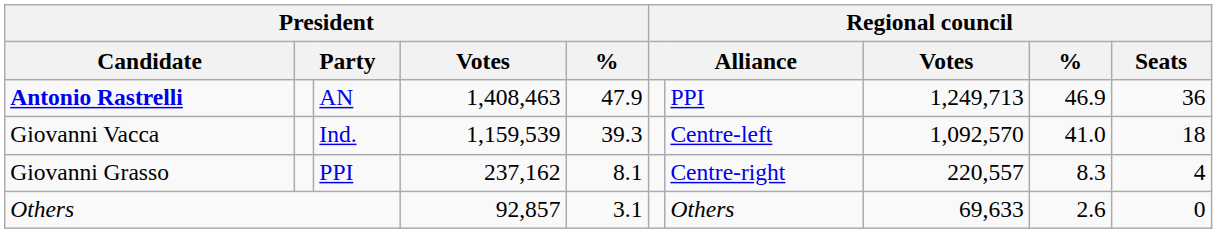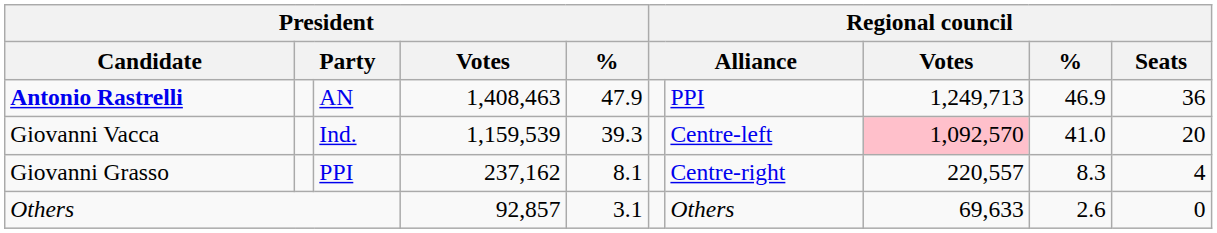(977, 135) no background -> (977, 135) pink background
(1194, 135) 18 -> (1194, 135) 20
